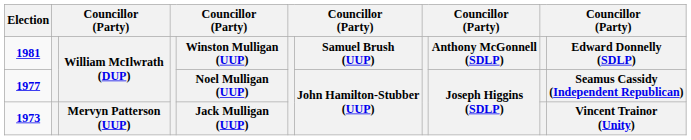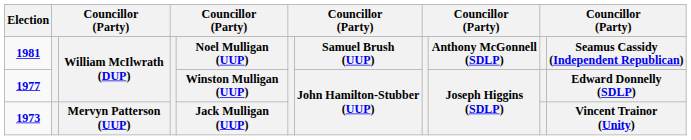(232, 53) Winston Mulligan (UUP) -> (232, 53) Noel Mulligan (UUP)
(616, 53) Edward Donnelly (SDLP) -> (616, 53) Seamus Cassidy (Independent Republican)
(232, 85) Noel Mulligan (UUP) -> (232, 85) Winston Mulligan (UUP)
(616, 85) Seamus Cassidy (Independent Republican) -> (616, 85) Edward Donnelly (SDLP)
